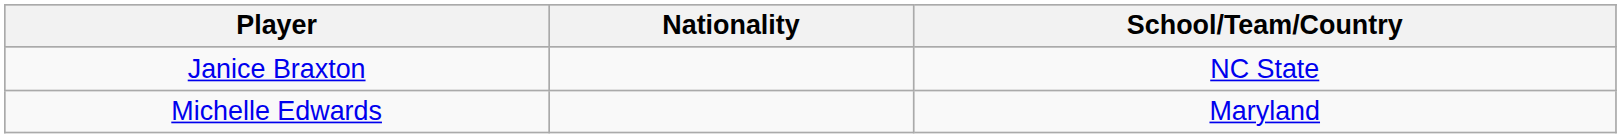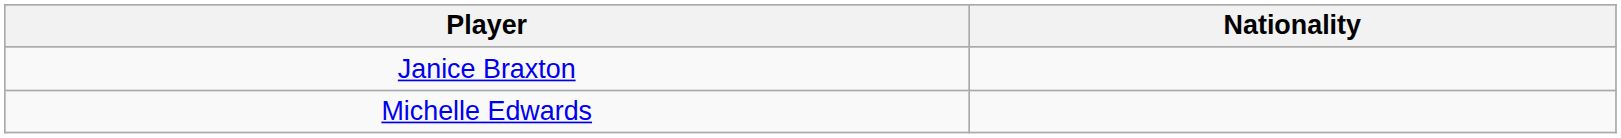- column: (1265, 25)
